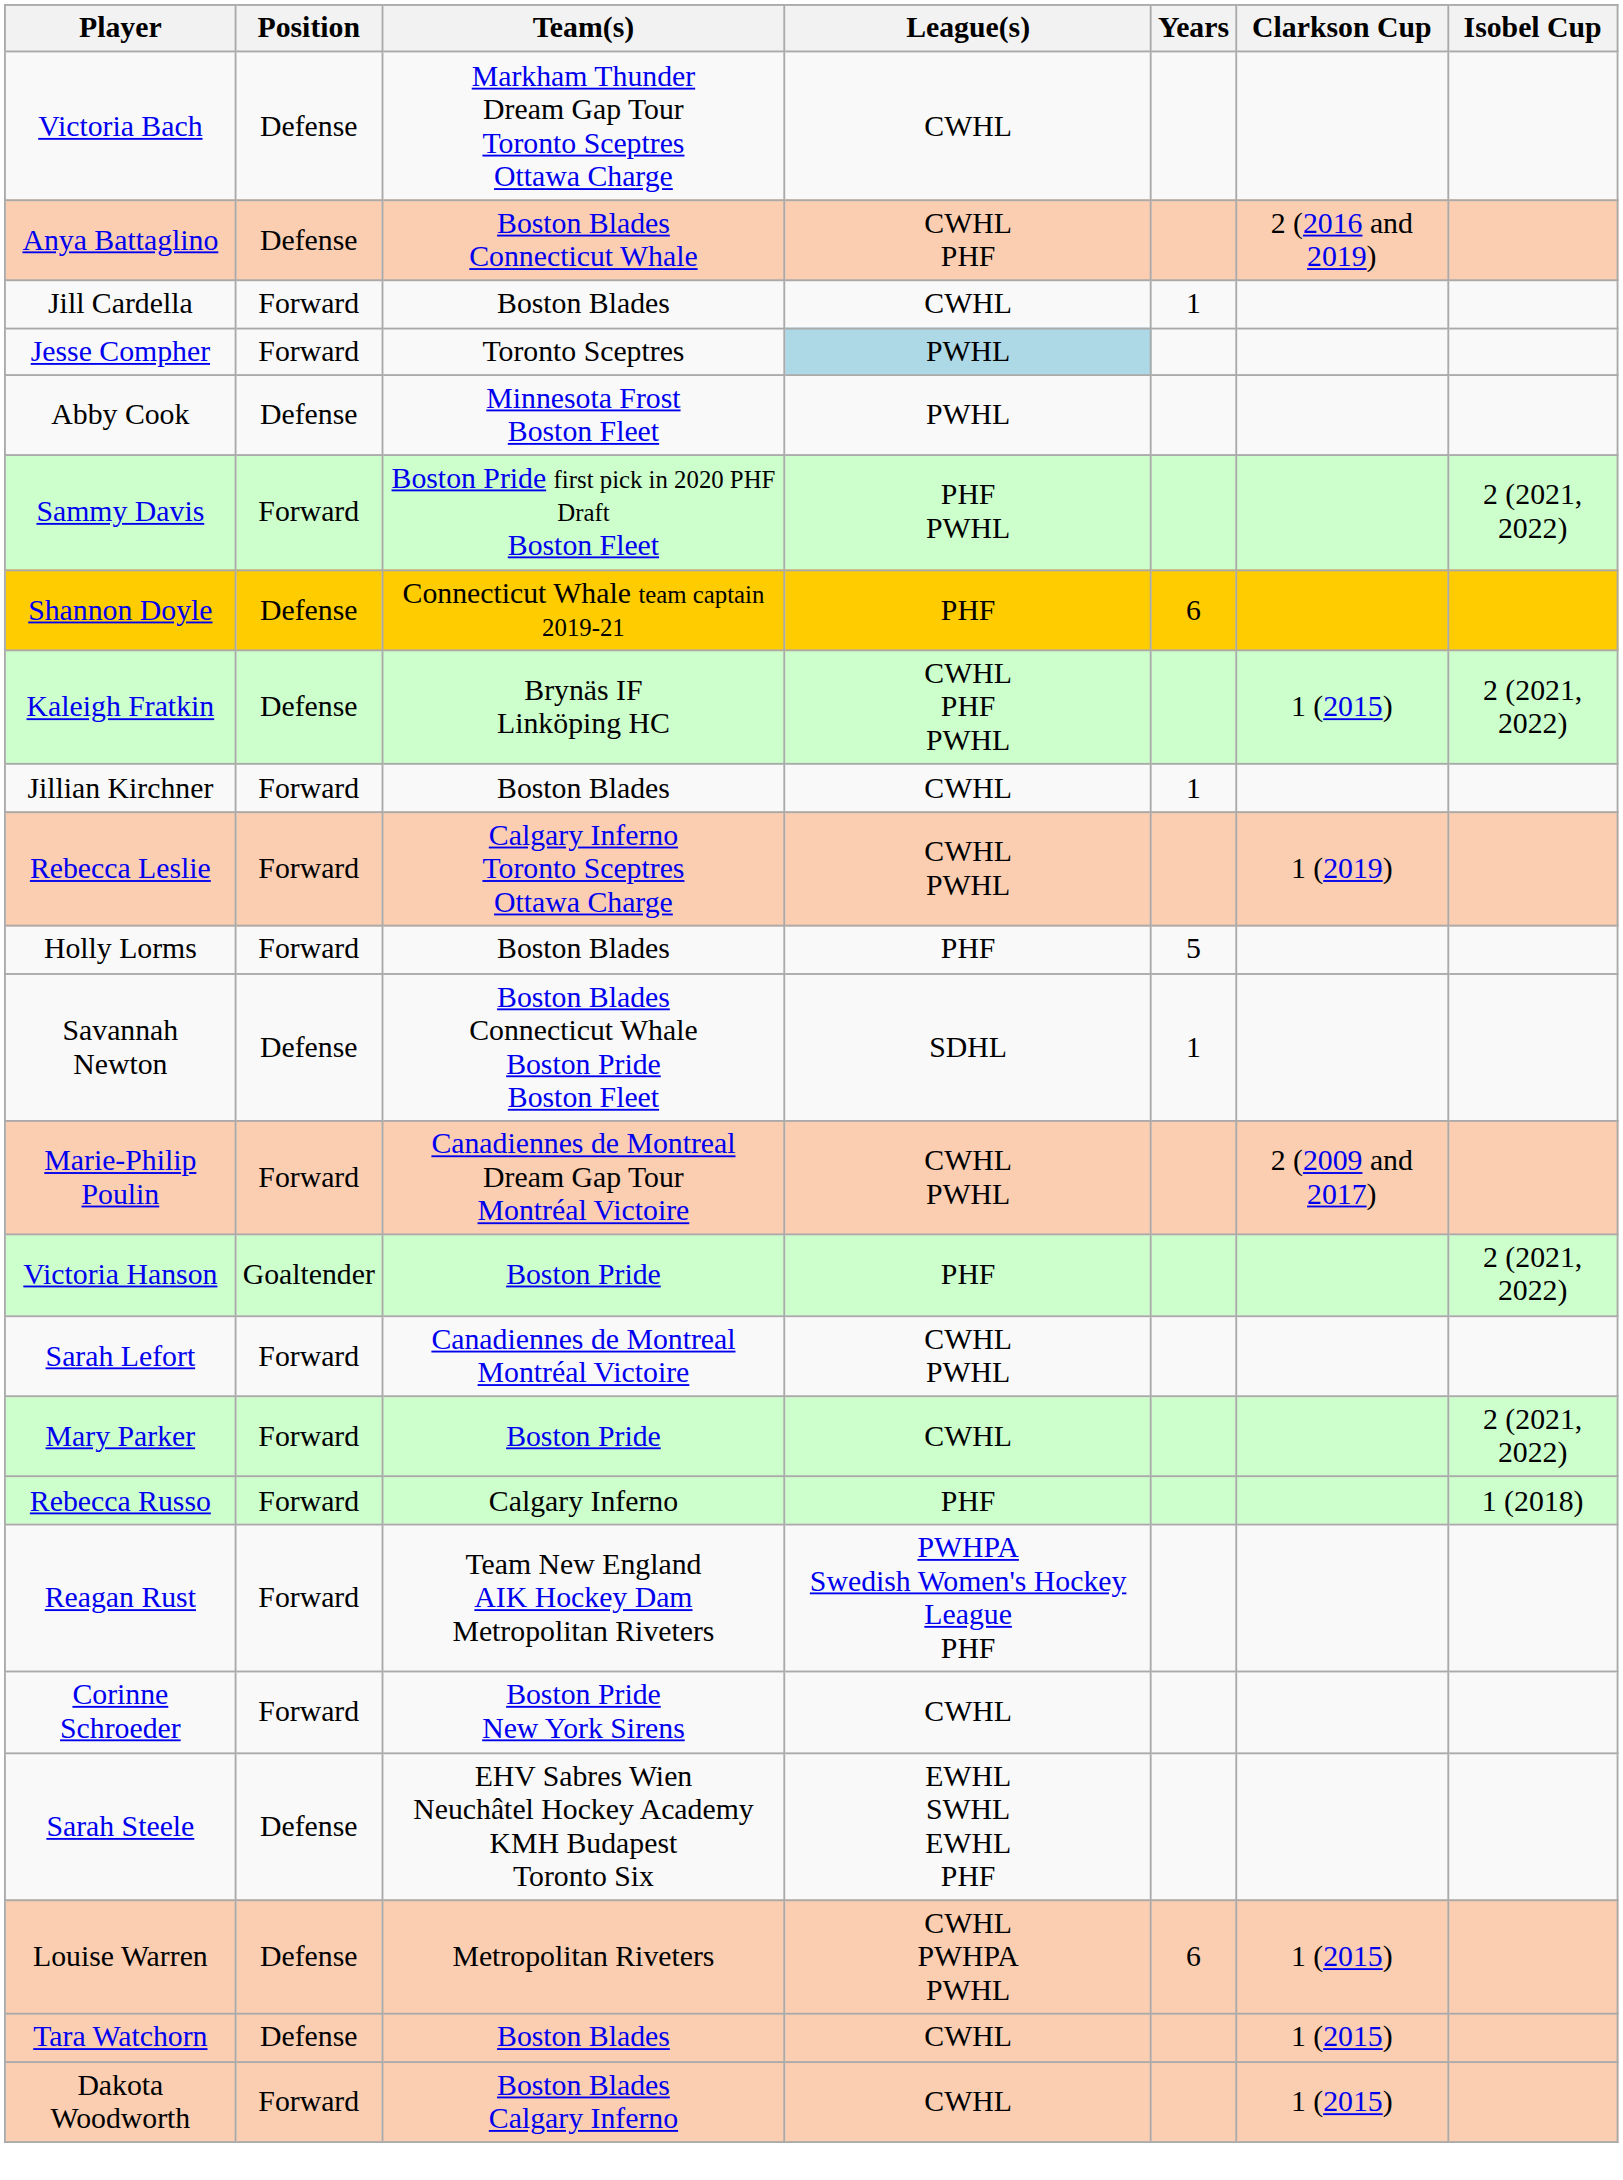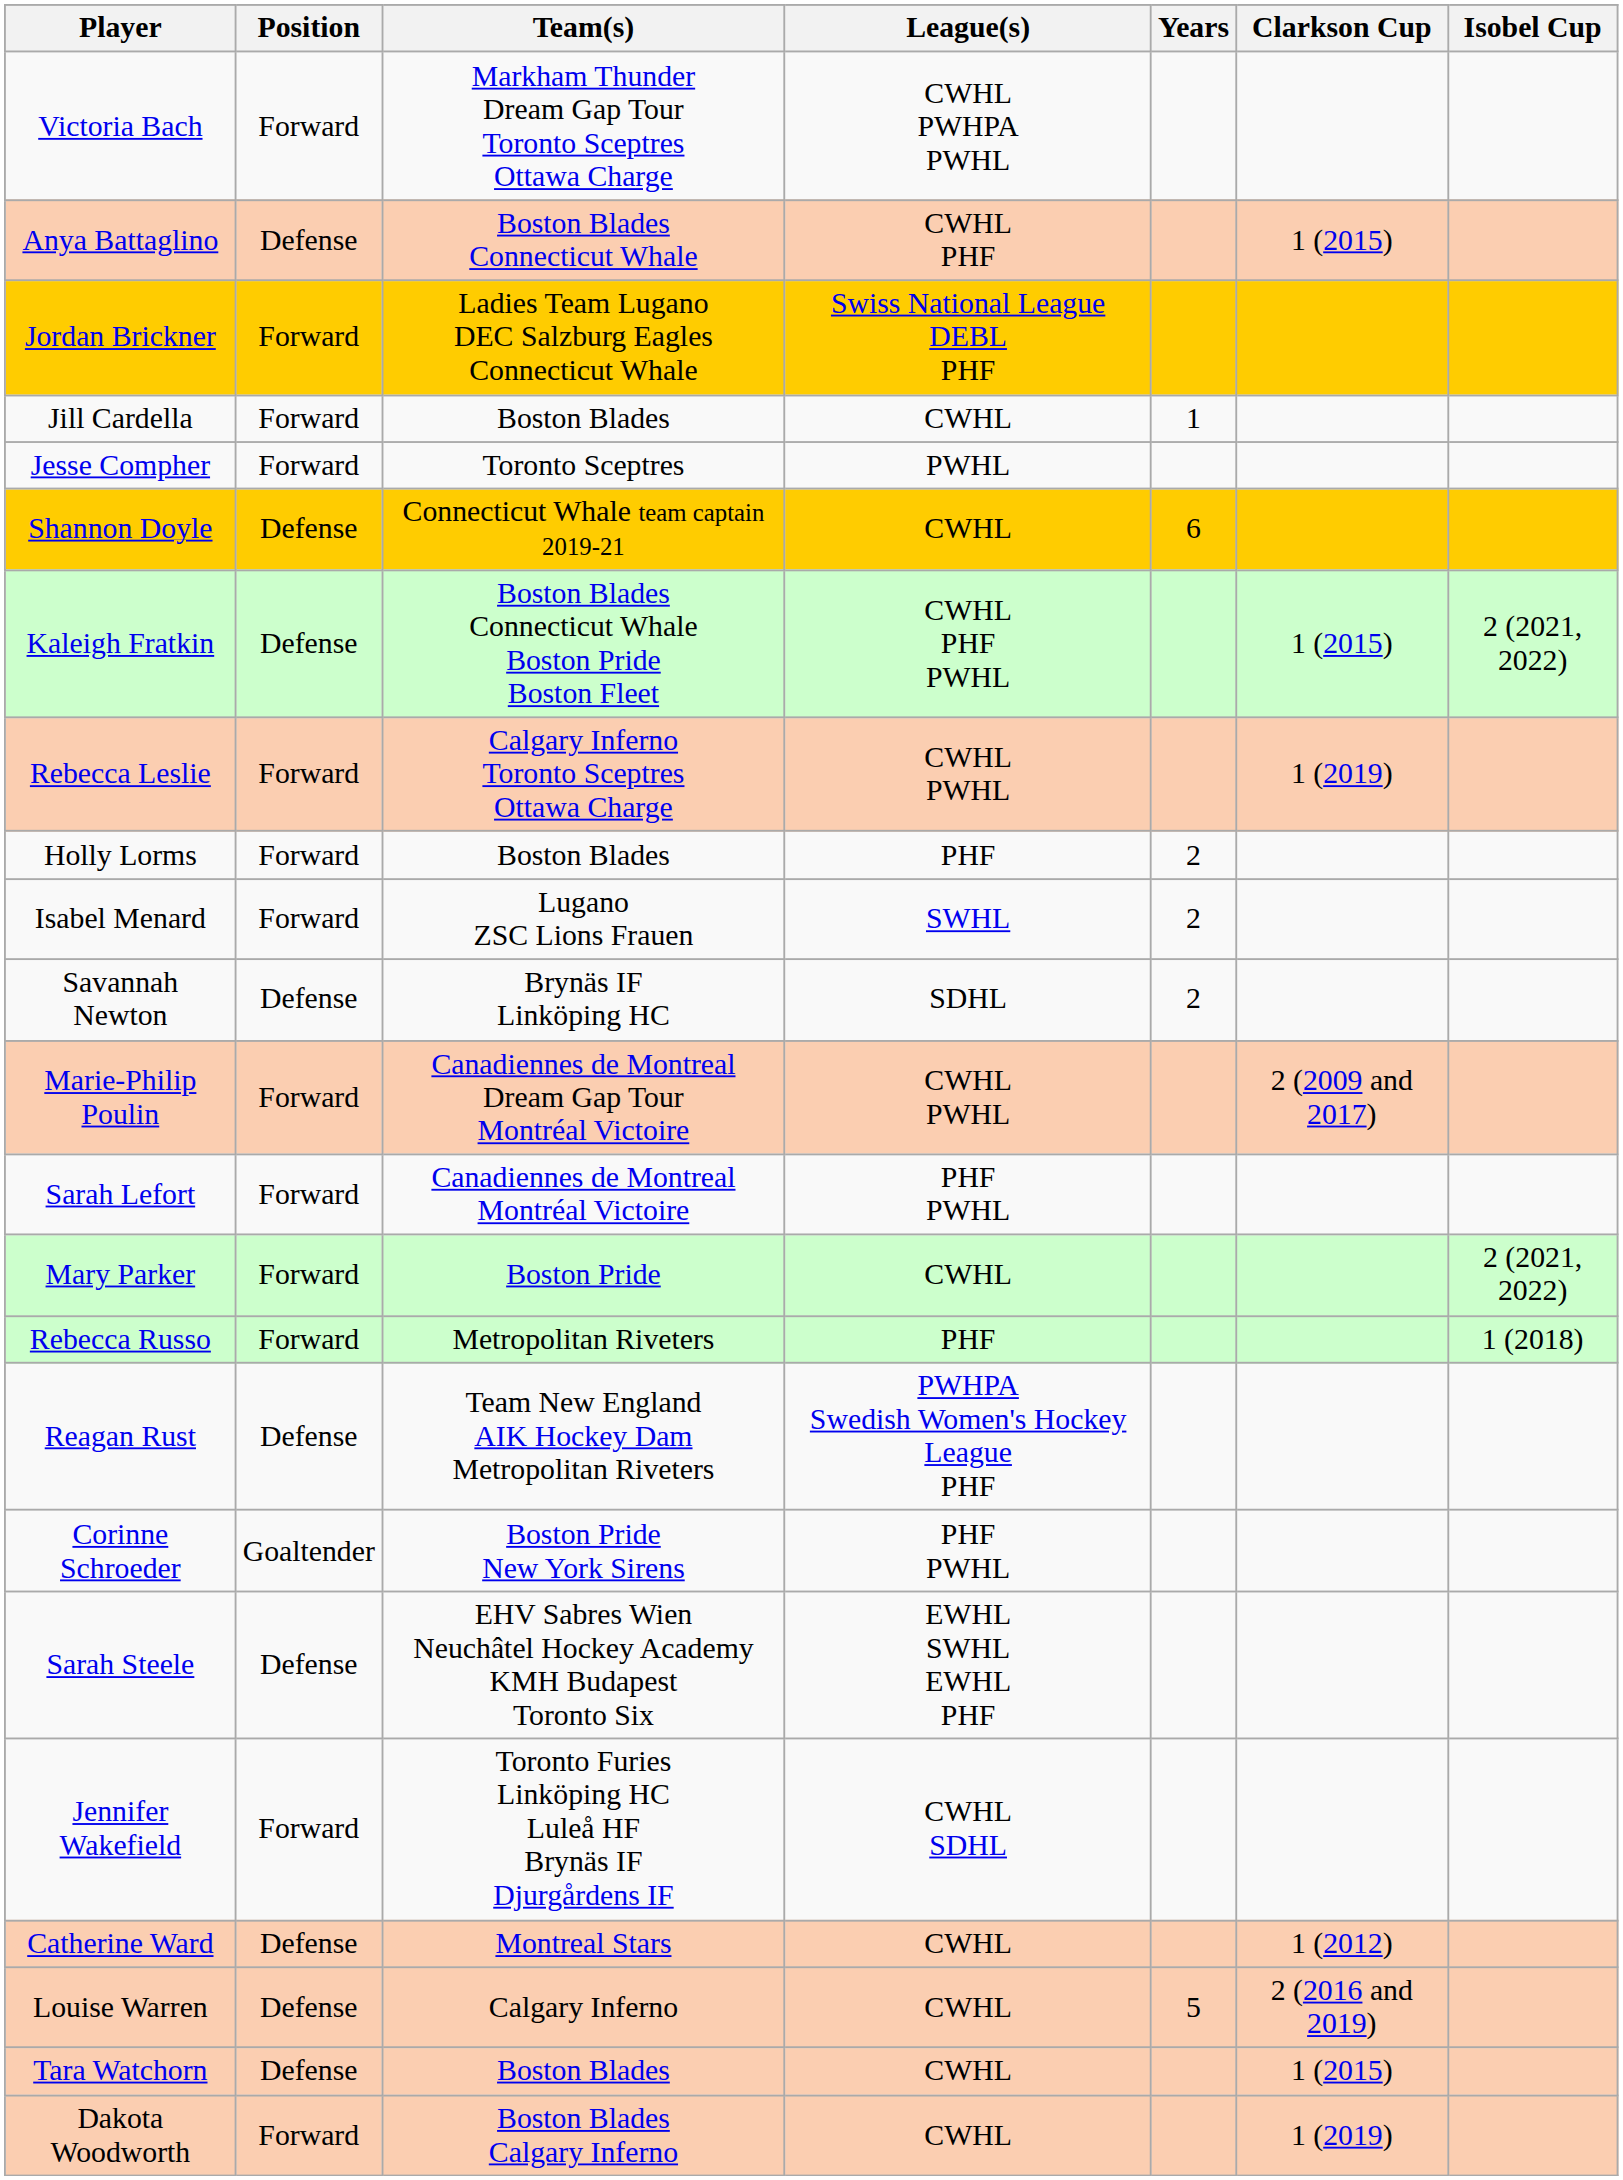(309, 125) Defense -> (309, 125) Forward
(968, 125) CWHL -> (968, 125) CWHL PWHPA PWHL
(1342, 239) 2 (2016 and 2019) -> (1342, 239) 1 (2015)
+ row: (120, 337)
(968, 350) lightblue background -> (968, 464) no background
- row: (120, 414)
- row: (120, 512)
(968, 609) PHF -> (968, 528) CWHL
(583, 706) Brynäs IF Linköping HC -> (583, 643) Boston Blades Connecticut Whale Boston Pride Boston Fleet
- row: (120, 787)
(1193, 949) 5 -> (1193, 854) 2
+ row: (120, 918)
(583, 1046) Boston Blades Connecticut Whale Boston Pride Boston Fleet -> (583, 999) Brynäs IF Linköping HC
(1193, 1046) 1 -> (1193, 999) 2
- row: (120, 1274)
(968, 1355) CWHL PWHL -> (968, 1194) PHF PWHL
(583, 1500) Calgary Inferno -> (583, 1338) Metropolitan Riveters
(309, 1597) Forward -> (309, 1436) Defense
(309, 1711) Forward -> (309, 1550) Goaltender
(968, 1711) CWHL -> (968, 1550) PHF PWHL
+ row: (120, 1828)
+ row: (120, 1942)
(583, 1956) Metropolitan Riveters -> (583, 2006) Calgary Inferno
(968, 1956) CWHL PWHPA PWHL -> (968, 2006) CWHL
(1193, 1956) 6 -> (1193, 2006) 5
(1342, 1956) 1 (2015) -> (1342, 2006) 2 (2016 and 2019)
(1342, 2101) 1 (2015) -> (1342, 2134) 1 (2019)
